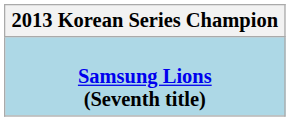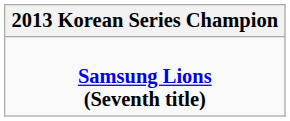(145, 87) lightblue background -> (145, 87) no background
